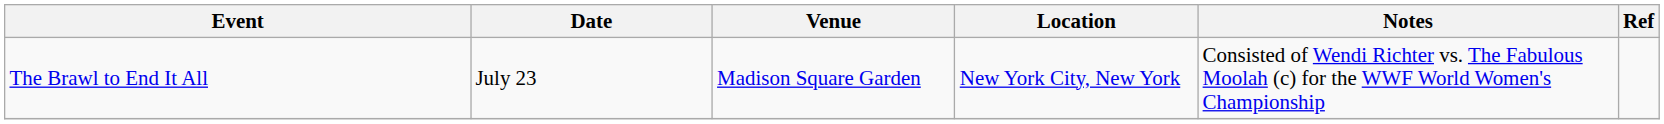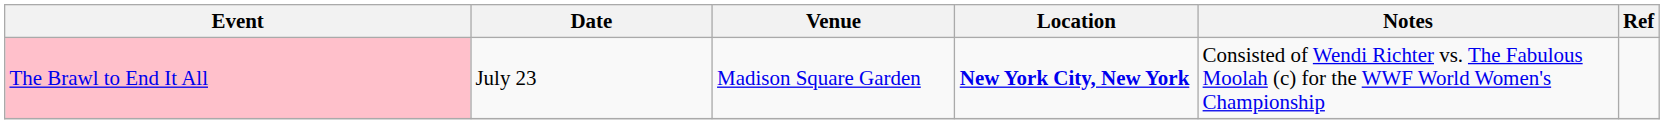(109, 77) no background -> (109, 77) pink background
(1070, 77) normal -> (1075, 77) bold
